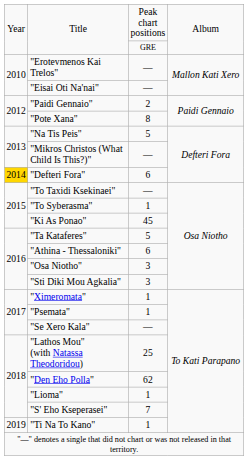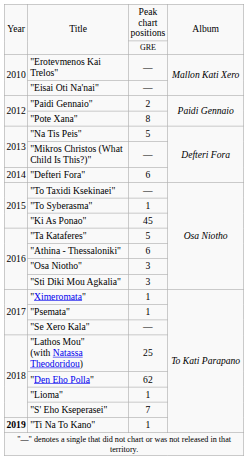(16, 175) gold background -> (16, 175) no background
(16, 425) normal -> (16, 425) bold
